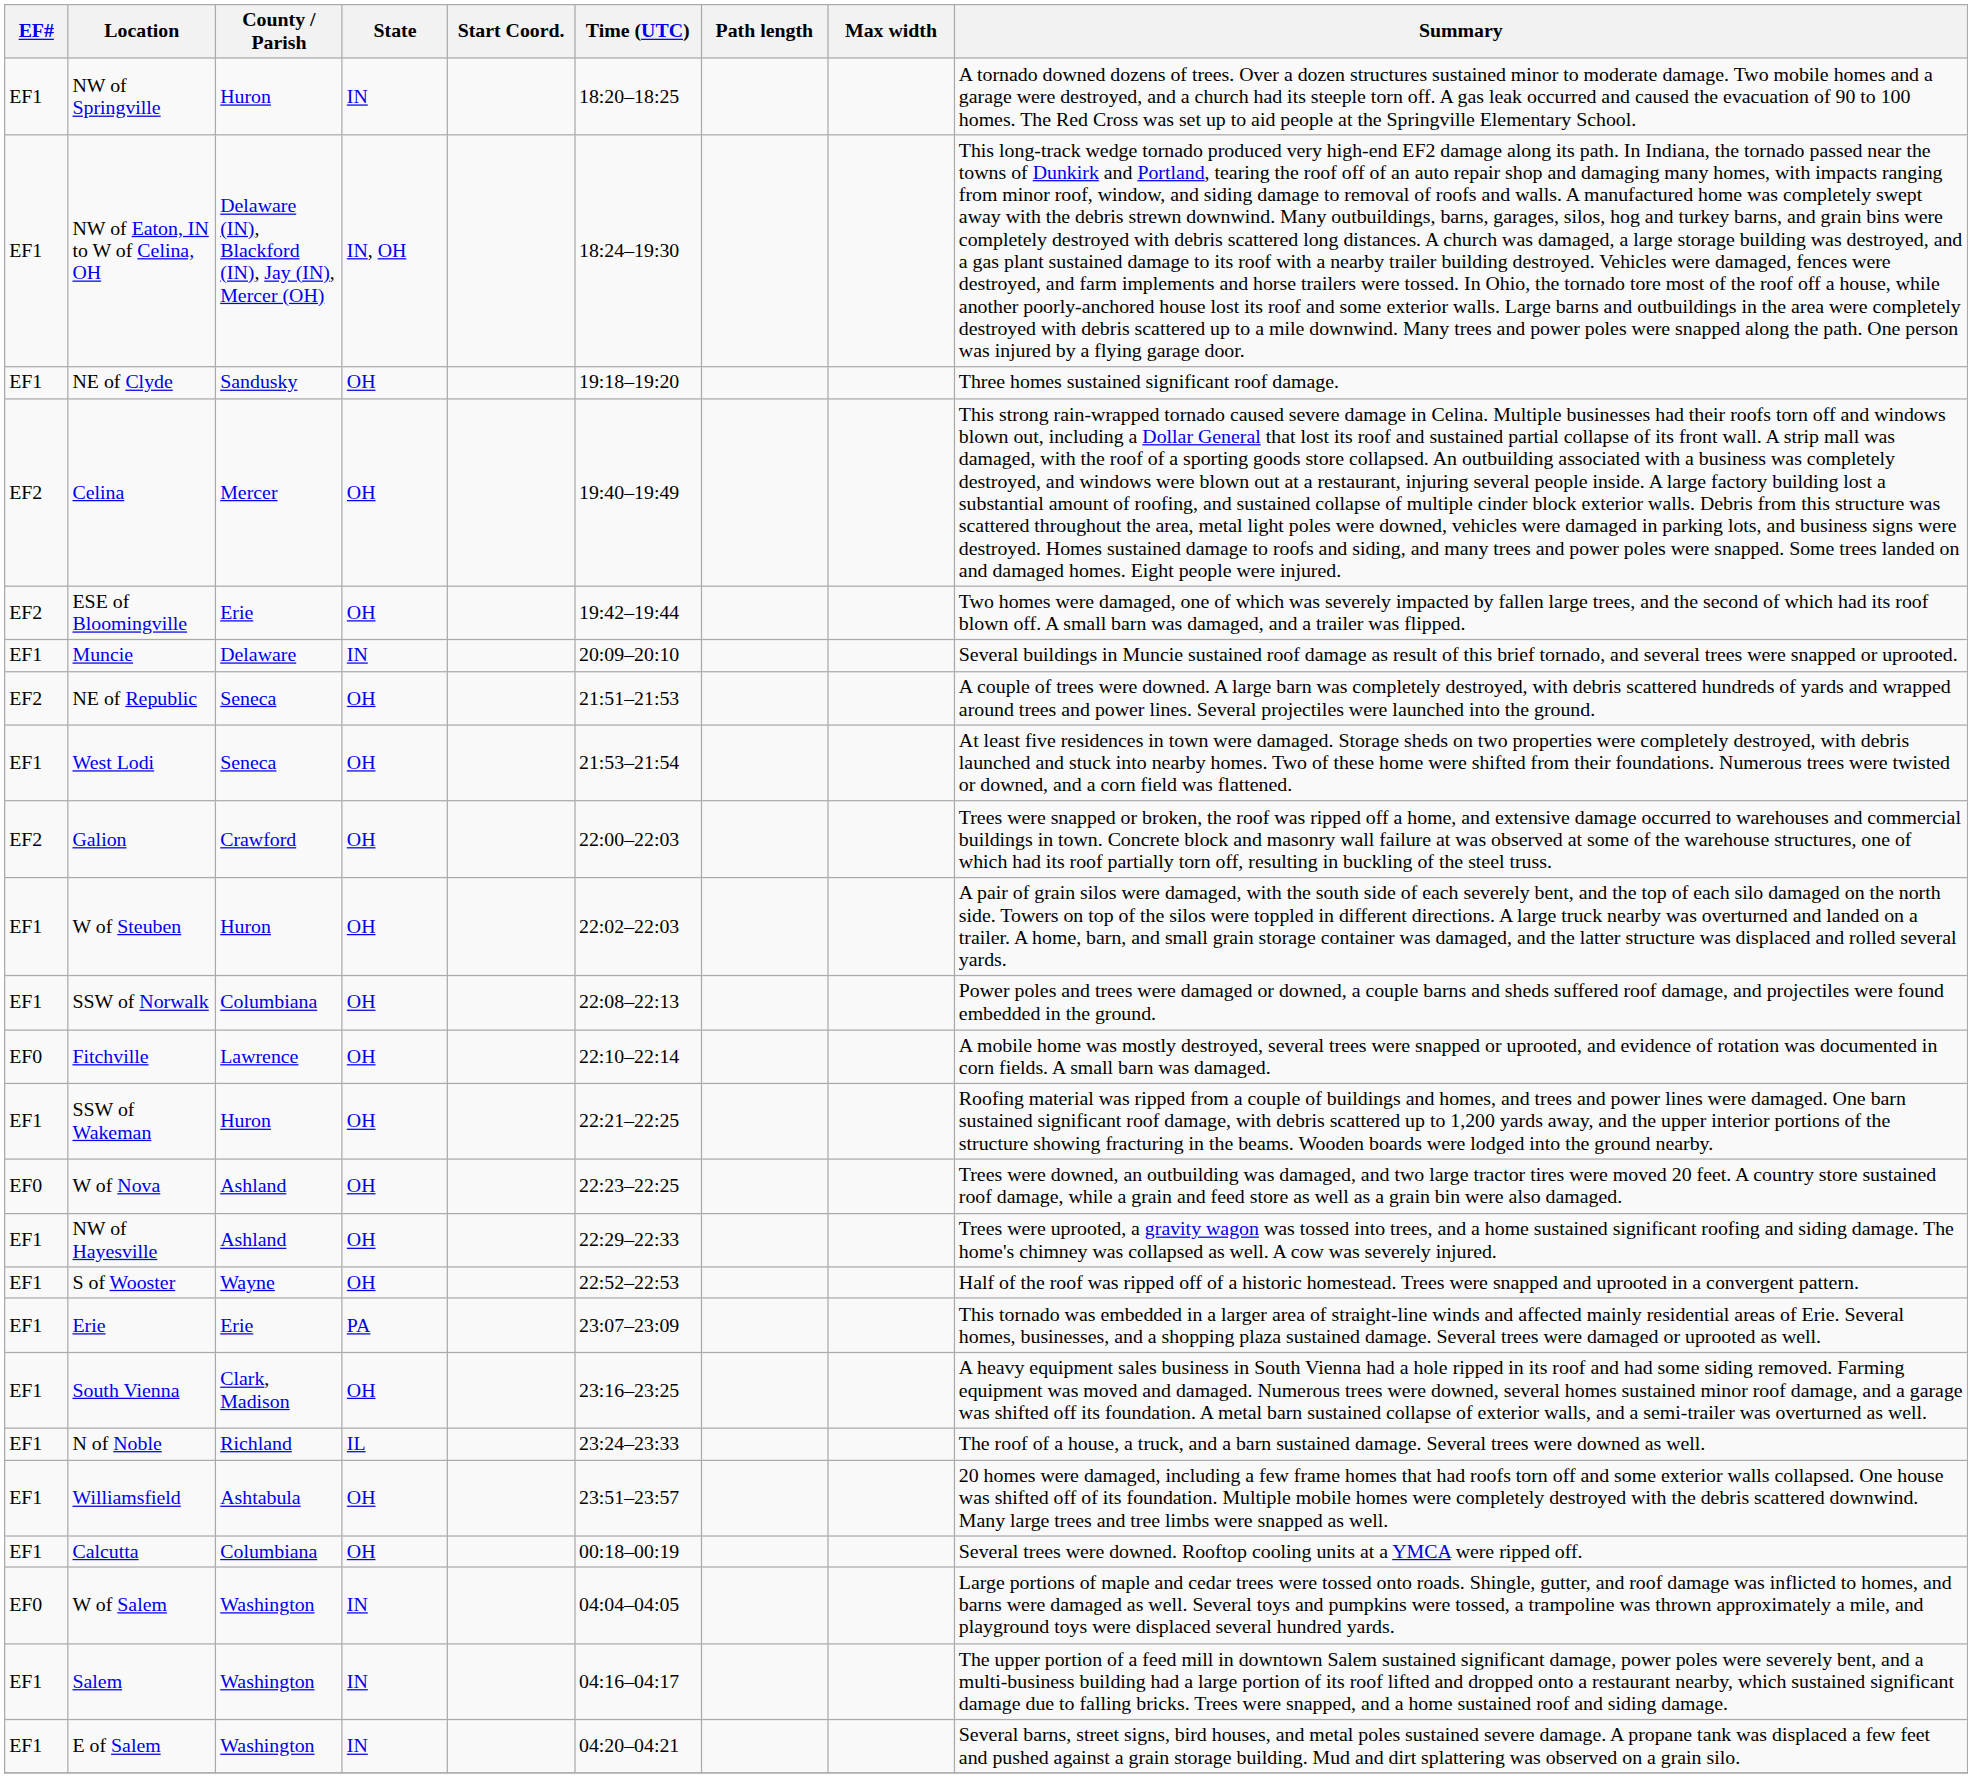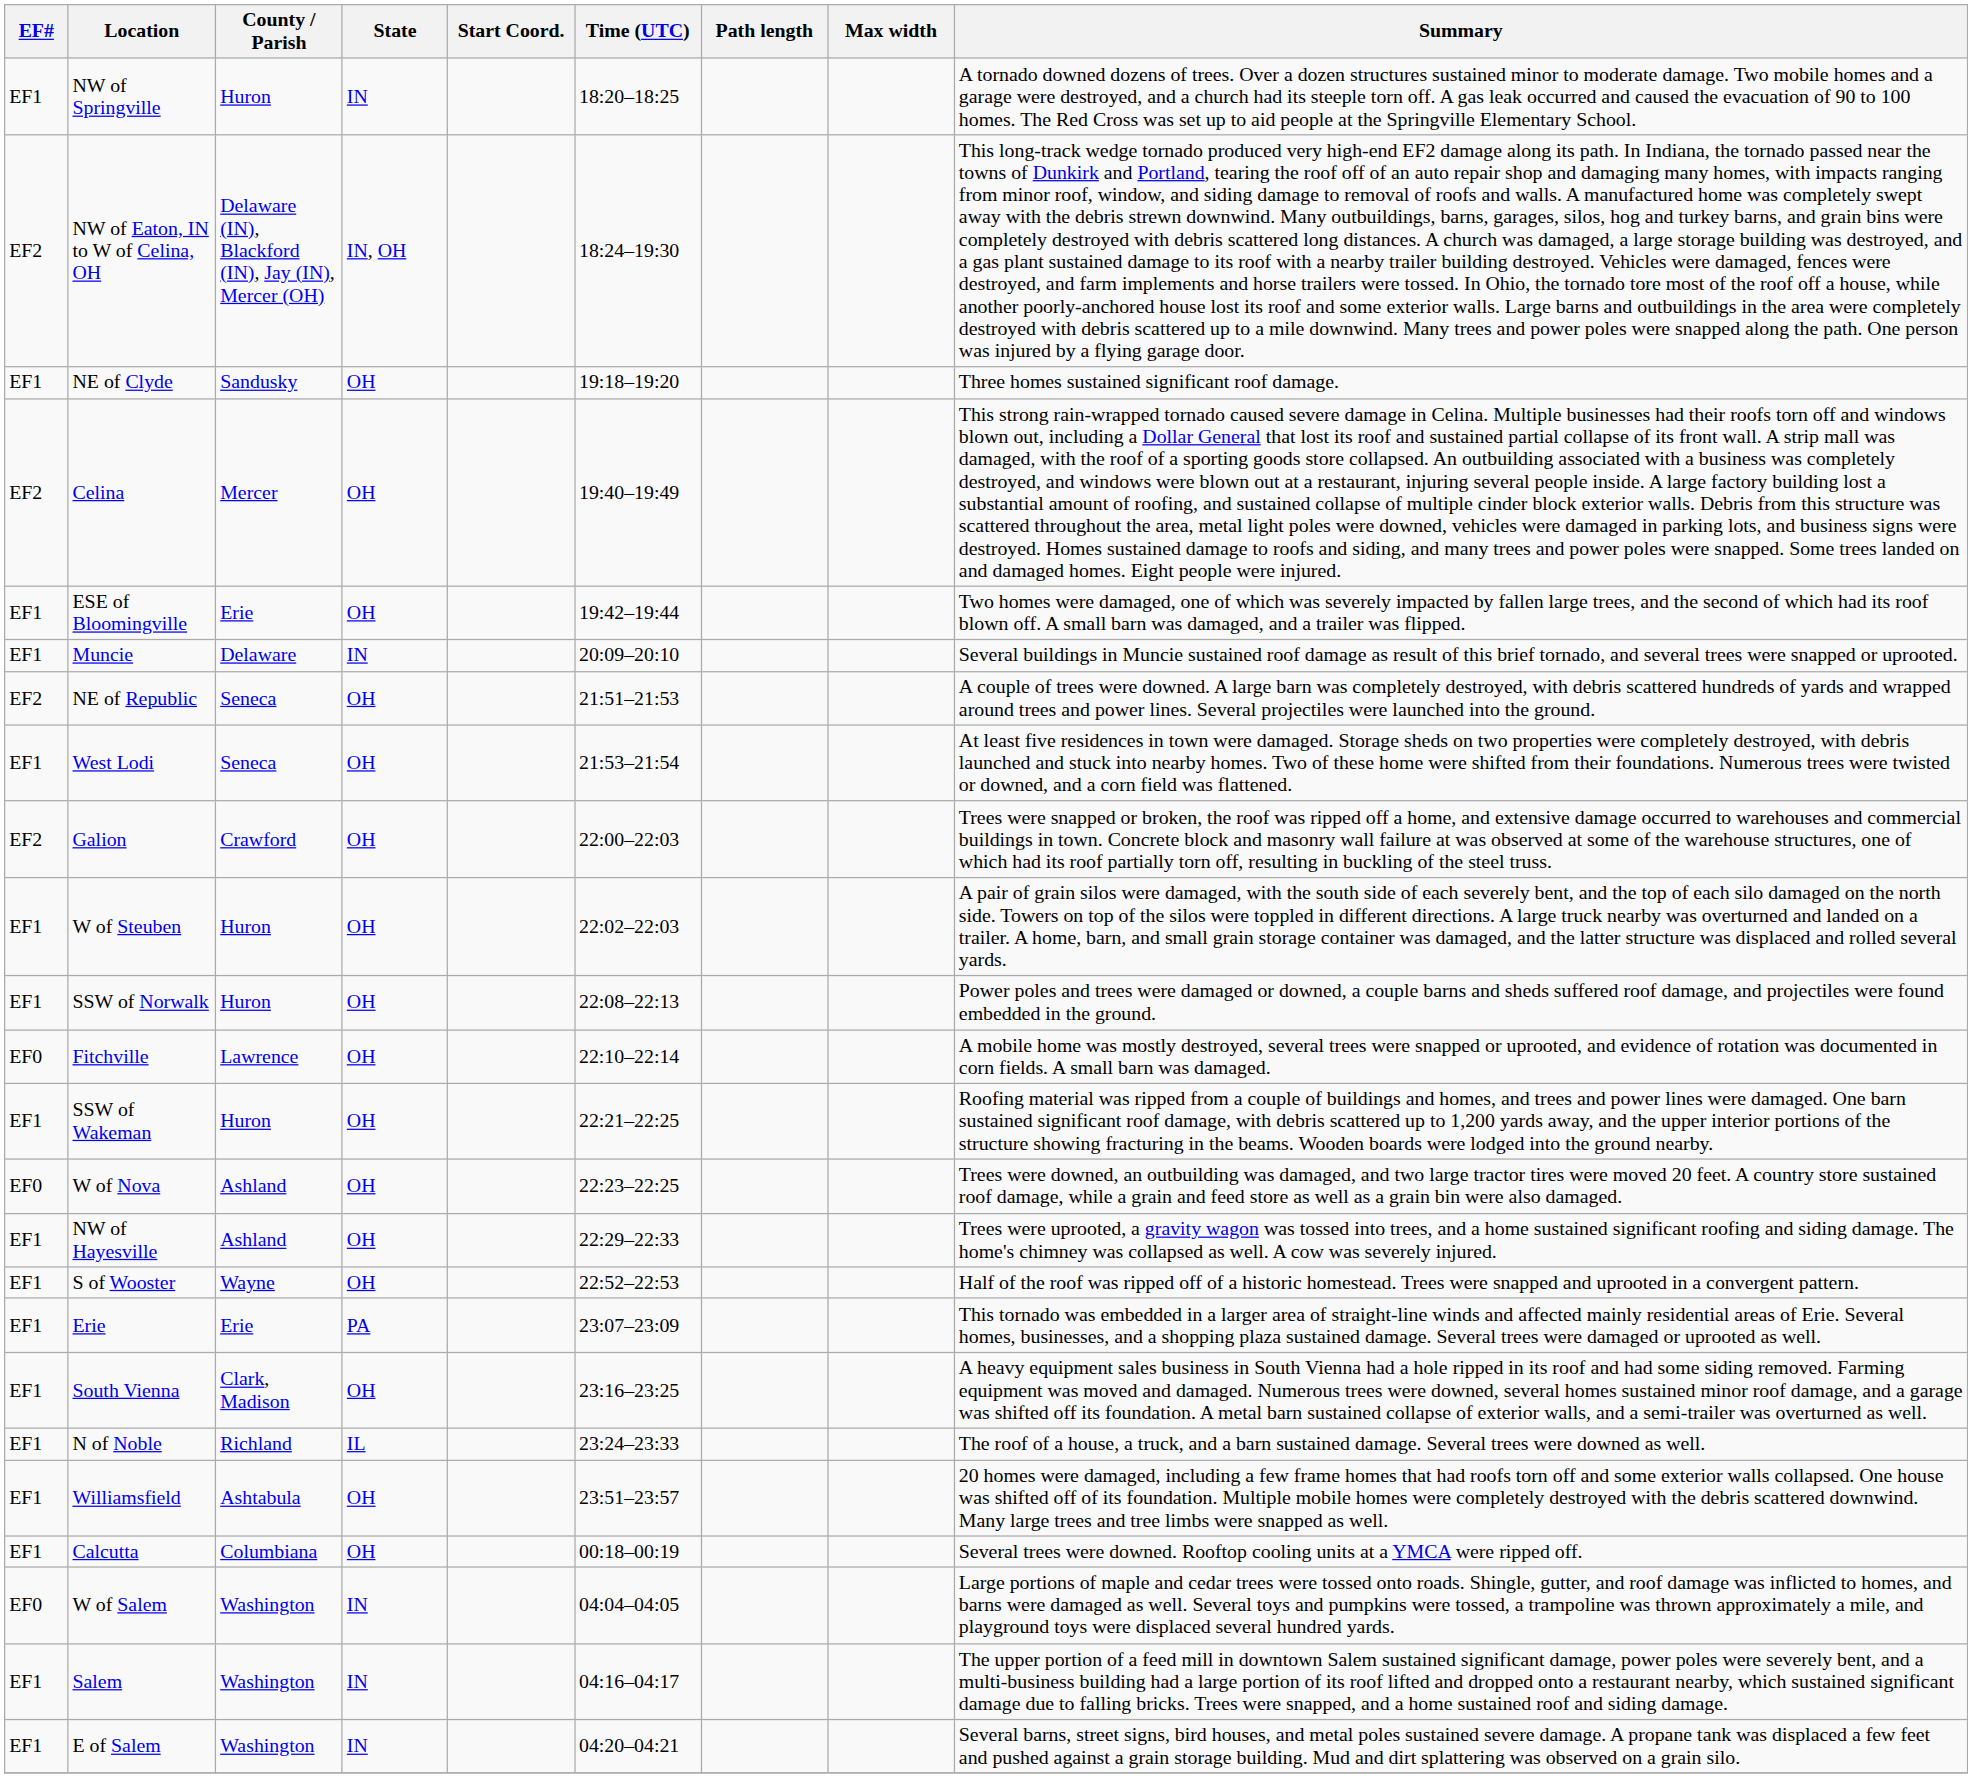(26, 250) EF1 -> (26, 250) EF2
(26, 612) EF2 -> (26, 612) EF1
(269, 1002) Columbiana -> (246, 1002) Huron
